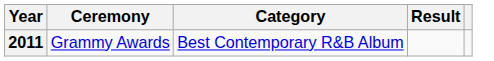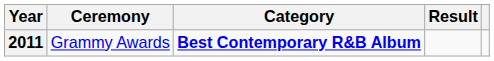(290, 42) normal -> (299, 42) bold
